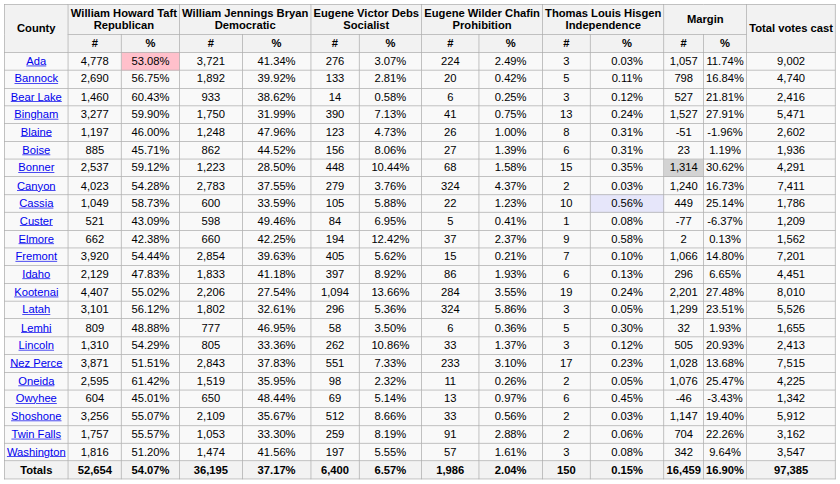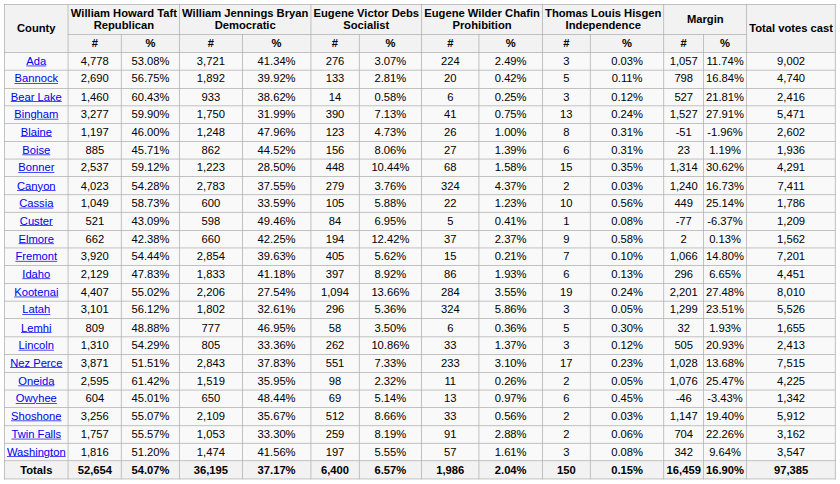(150, 61) pink background -> (150, 61) no background
(684, 168) lightgrey background -> (684, 168) no background
(627, 203) lavender background -> (627, 203) no background
